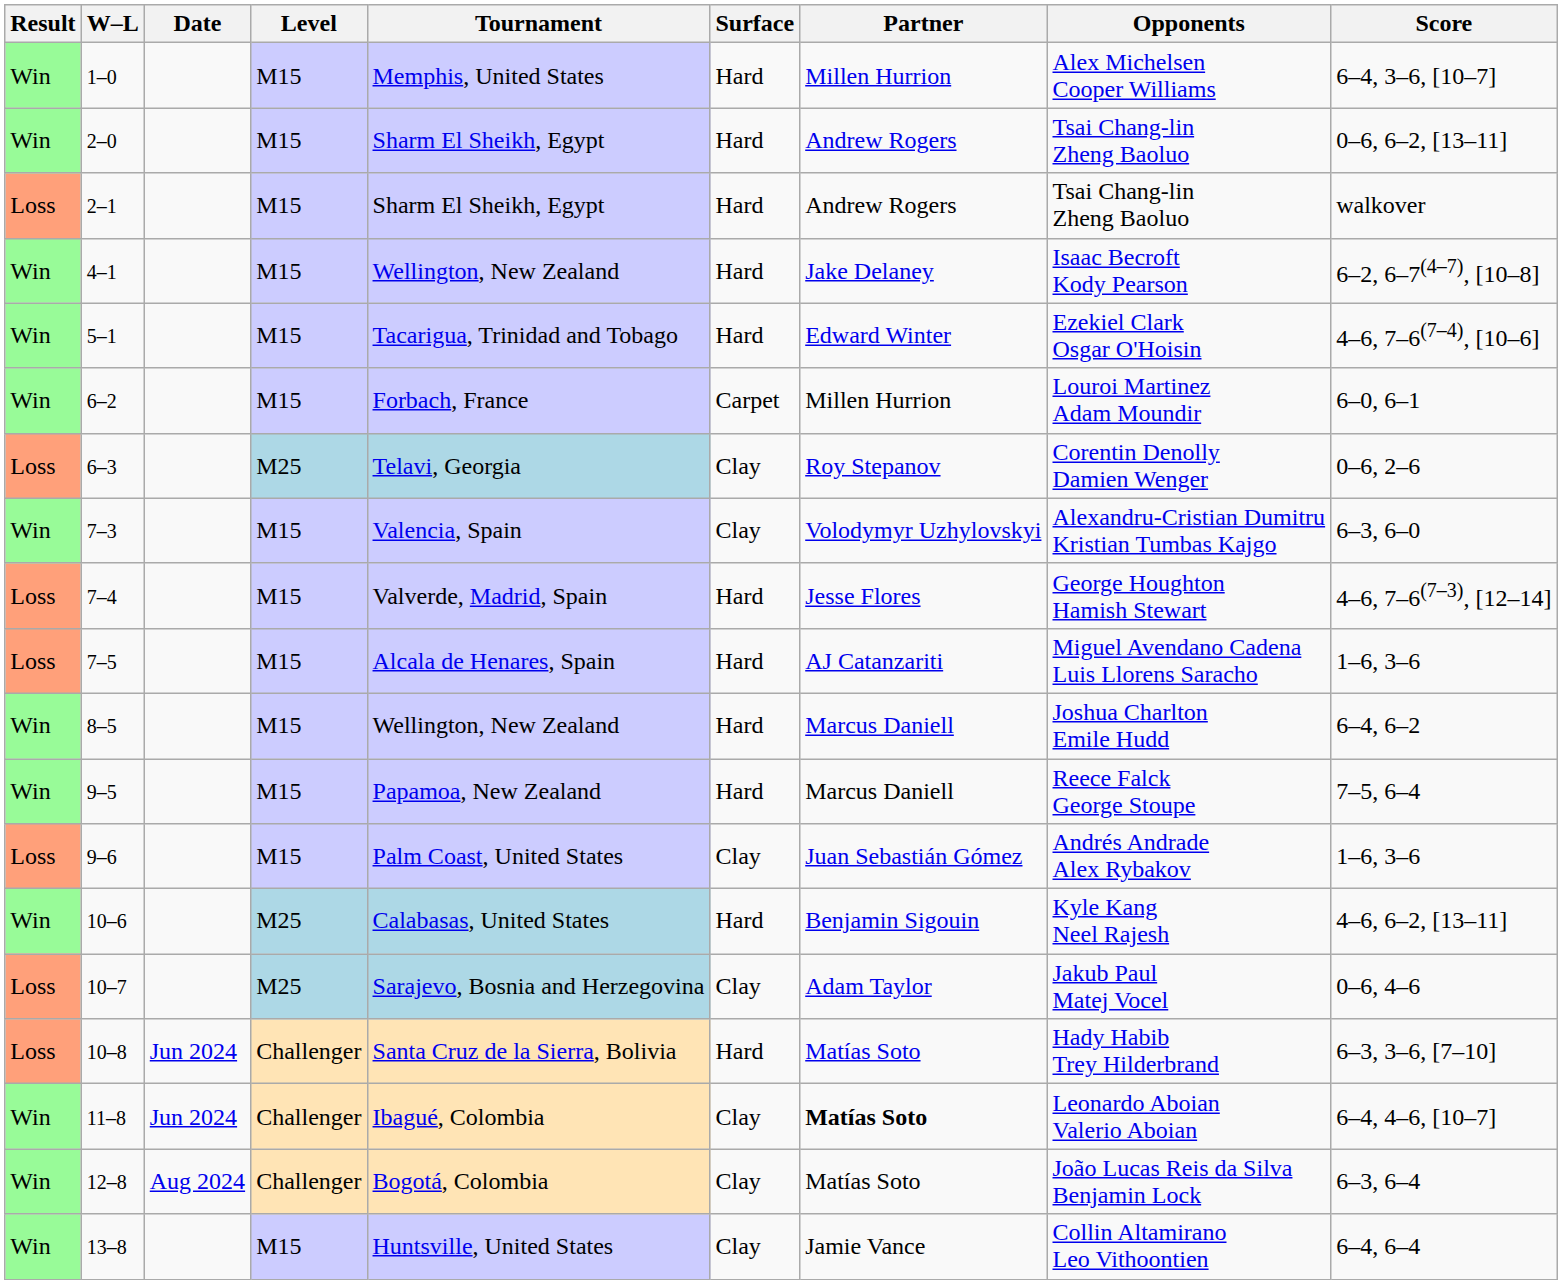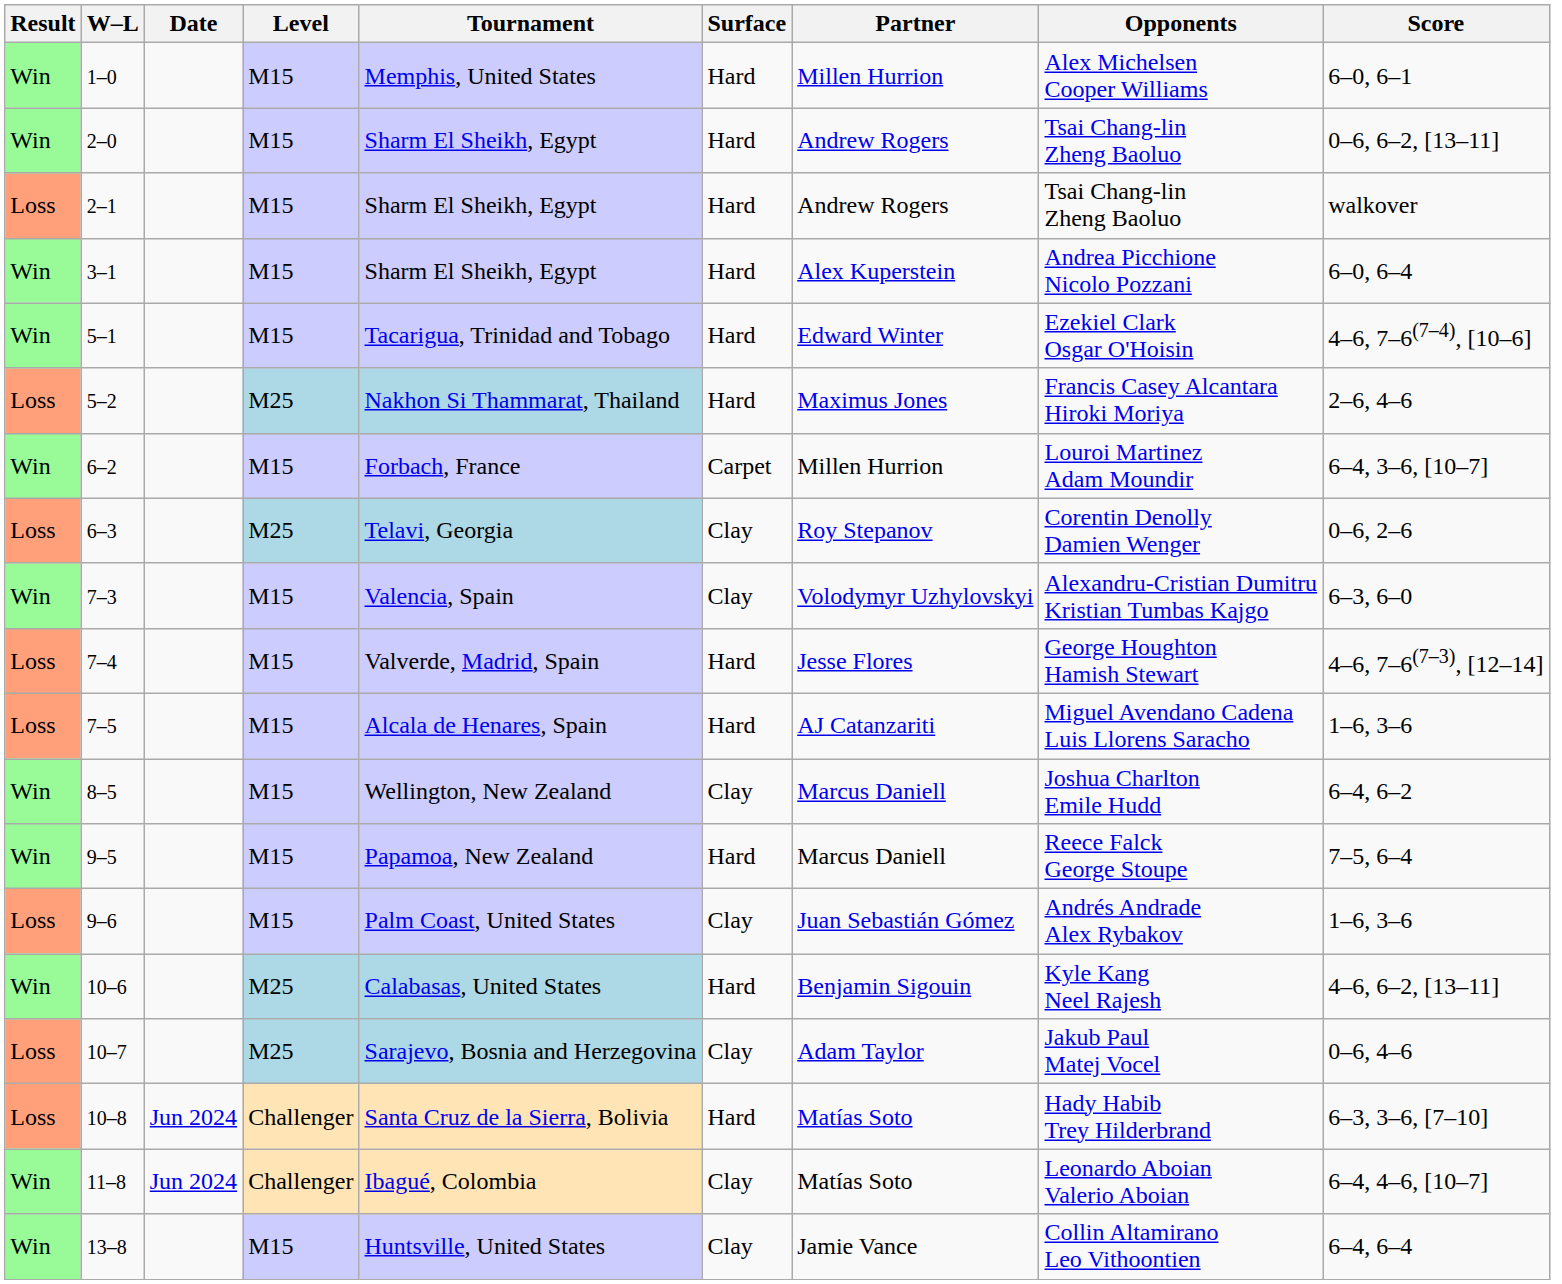(1416, 75) 6–4, 3–6, [10–7] -> (1370, 75) 6–0, 6–1
+ row: (102, 271)
- row: (102, 271)
+ row: (102, 401)
(1378, 400) 6–0, 6–1 -> (1408, 465) 6–4, 3–6, [10–7]
(739, 725) Hard -> (730, 790) Clay
(866, 1116) bold -> (855, 1181) normal
- row: (107, 1182)
